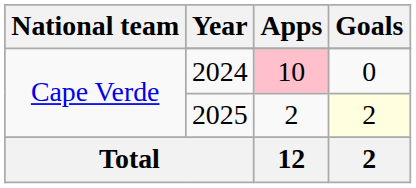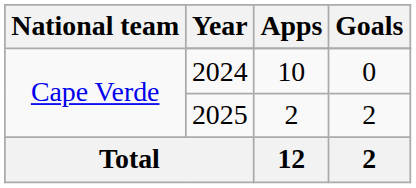(291, 70) pink background -> (291, 70) no background
(369, 114) lightyellow background -> (369, 114) no background
